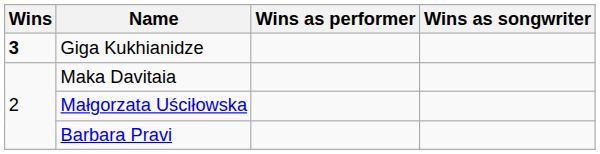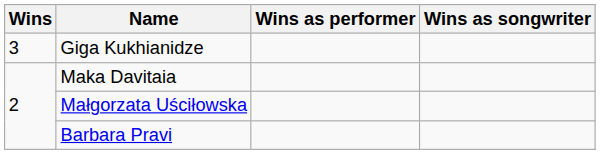(14, 47) bold -> (14, 47) normal
